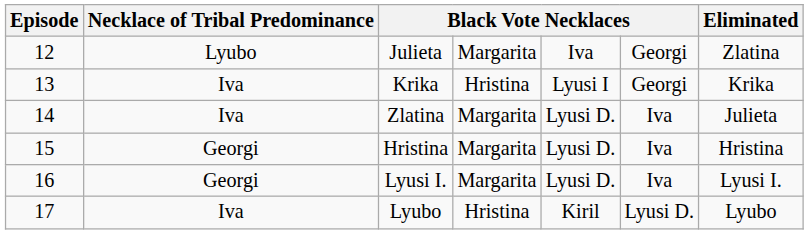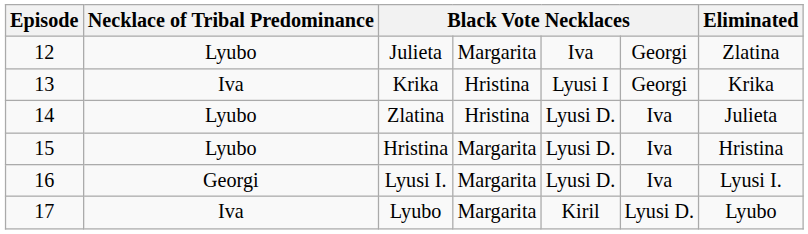(231, 116) Iva -> (231, 116) Lyubo
(497, 116) Margarita -> (497, 116) Hristina
(231, 148) Georgi -> (231, 148) Lyubo
(497, 212) Hristina -> (497, 212) Margarita
